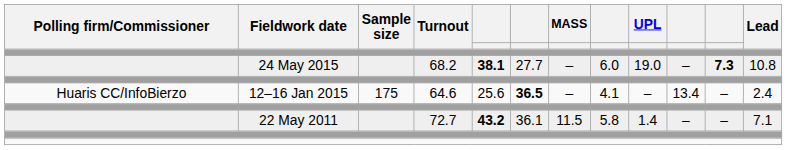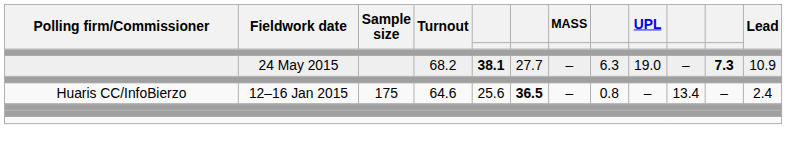(609, 66) 6.0 -> (609, 66) 6.3
(763, 66) 10.8 -> (763, 66) 10.9
(609, 93) 4.1 -> (609, 93) 0.8
- row: (298, 121)
